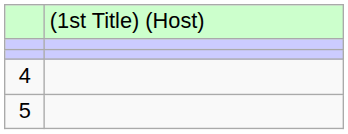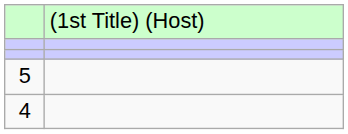(25, 76) 4 -> (25, 76) 5
(25, 110) 5 -> (25, 110) 4
